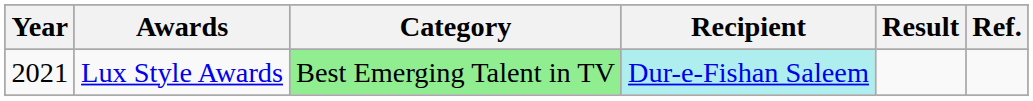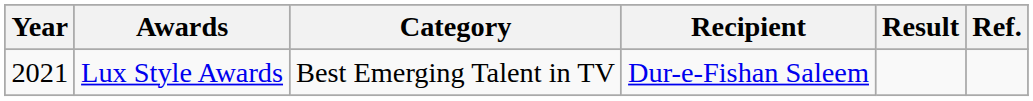(456, 71) lightgreen background -> (456, 71) no background
(749, 71) paleturquoise background -> (749, 71) no background
